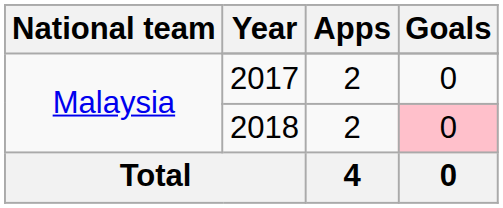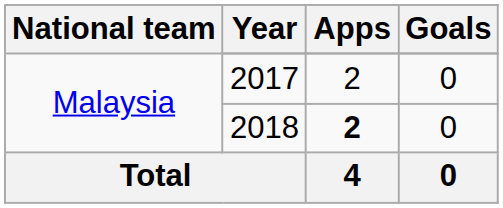(352, 127) normal -> (352, 127) bold
(448, 127) pink background -> (448, 127) no background
